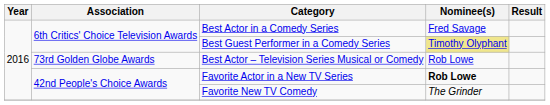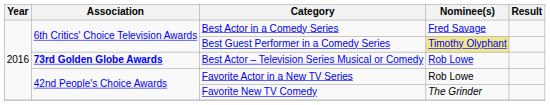(94, 60) normal -> (98, 60) bold
(452, 76) bold -> (451, 76) normal
